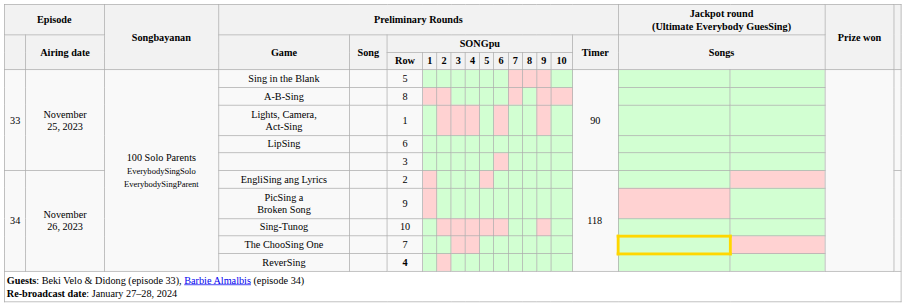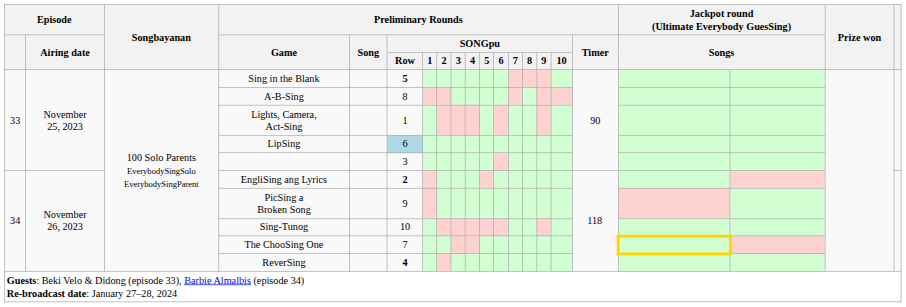(405, 79) normal -> (405, 79) bold
(405, 145) no background -> (405, 145) lightblue background
(405, 180) normal -> (405, 180) bold
